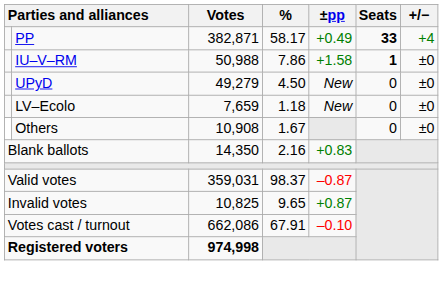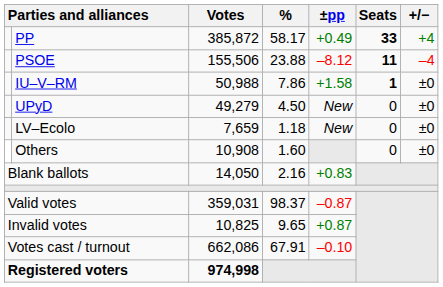(233, 38) 382,871 -> (233, 38) 385,872
+ row: (35, 60)
(292, 128) 1.67 -> (292, 151) 1.60
(237, 151) 14,350 -> (237, 173) 14,050
